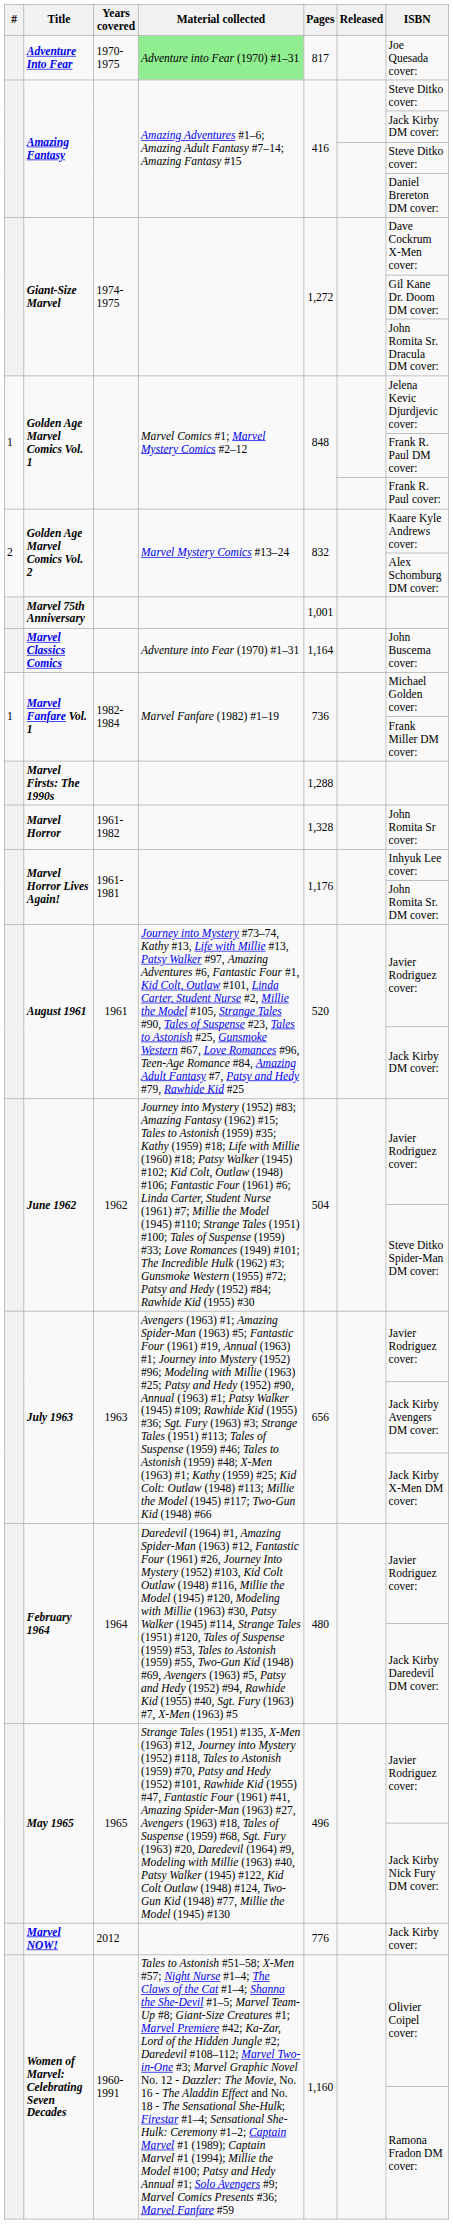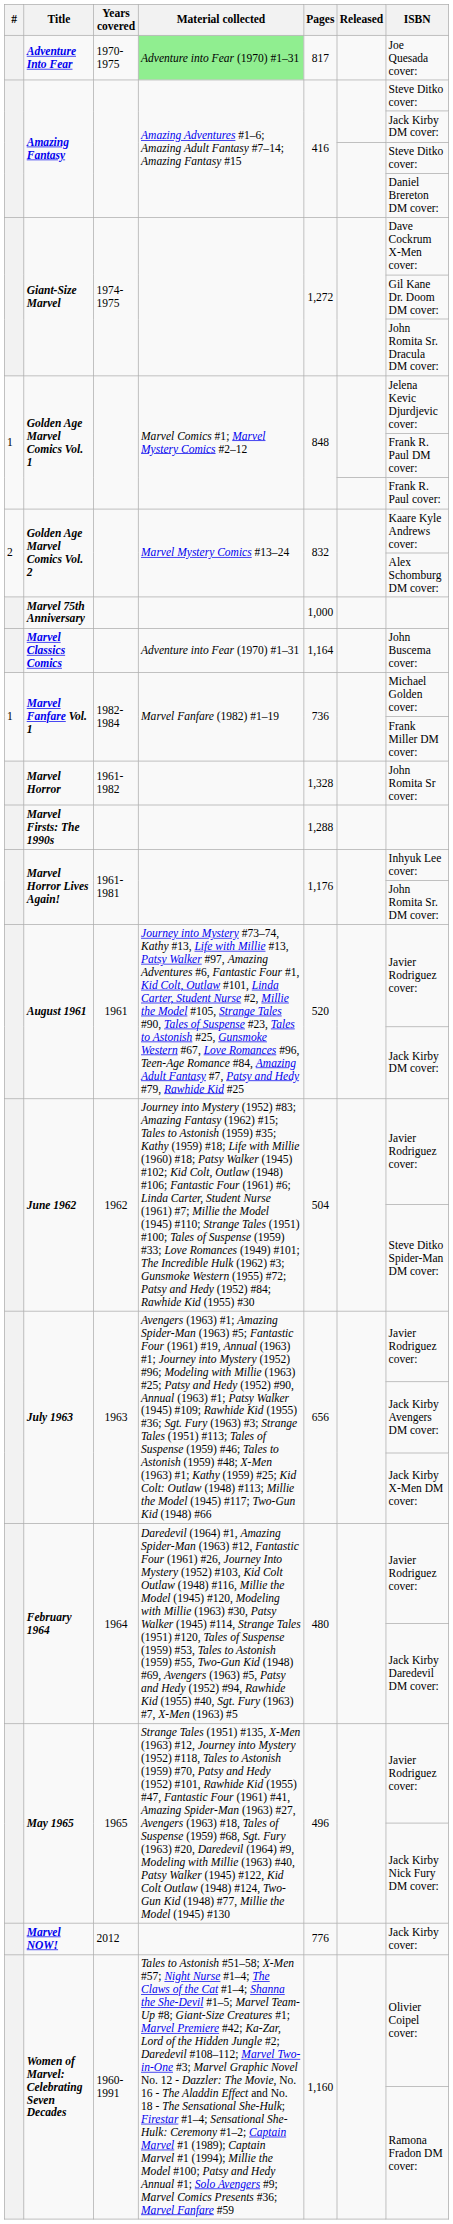(320, 612) 1,001 -> (320, 612) 1,000
rows swapped: (53, 783) <-> (44, 827)
